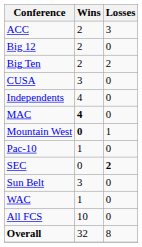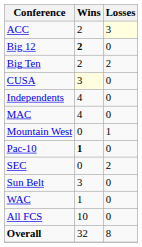(108, 30) no background -> (108, 30) lightyellow background
(80, 47) normal -> (80, 47) bold
(80, 81) no background -> (80, 81) lightyellow background
(80, 115) bold -> (80, 115) normal
(80, 132) bold -> (80, 132) normal
(80, 149) normal -> (80, 149) bold
(108, 166) bold -> (108, 166) normal
